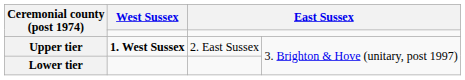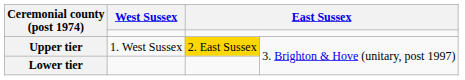(147, 46) bold -> (146, 46) normal
(224, 46) no background -> (222, 46) gold background
